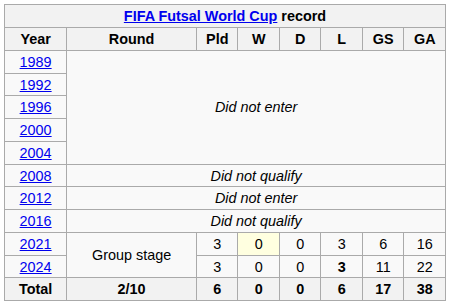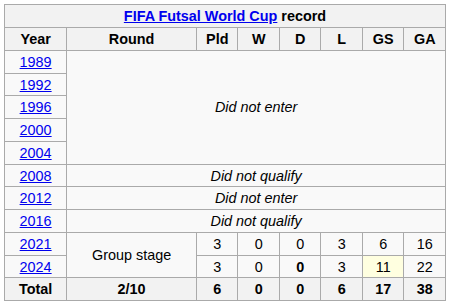(259, 244) lightyellow background -> (259, 244) no background
(300, 267) normal -> (300, 267) bold
(342, 267) bold -> (342, 267) normal
(383, 267) no background -> (383, 267) lightyellow background
